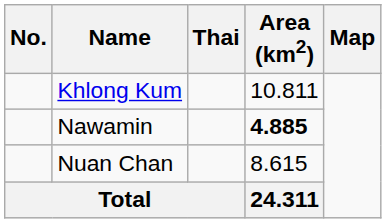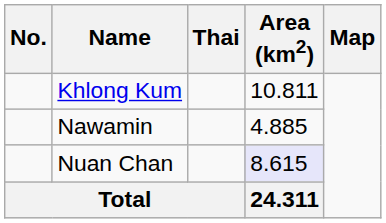(285, 127) bold -> (285, 127) normal
(285, 164) no background -> (285, 164) lavender background
